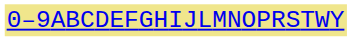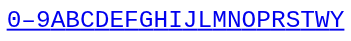(176, 20) khaki background -> (176, 20) no background
